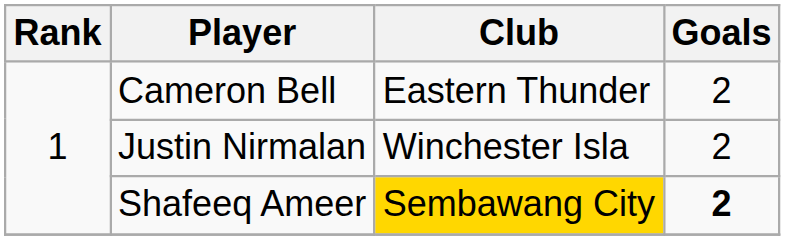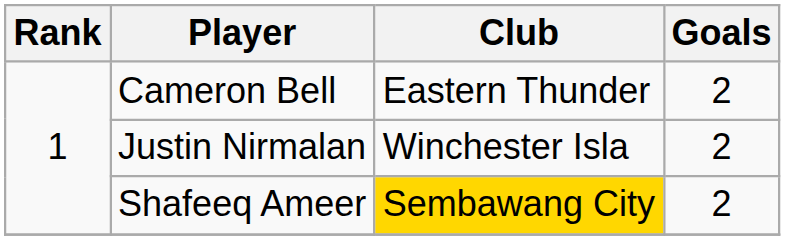(722, 204) bold -> (722, 204) normal
